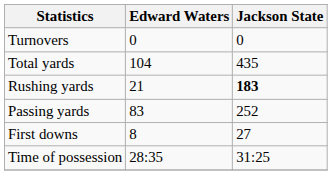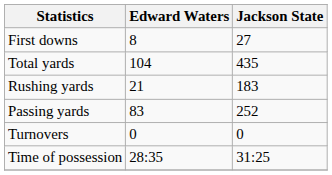rows swapped: (43, 134) <-> (38, 39)
(247, 87) bold -> (247, 87) normal
